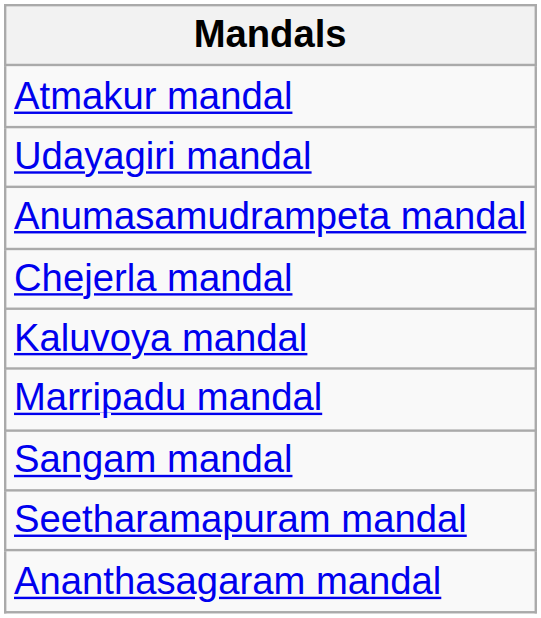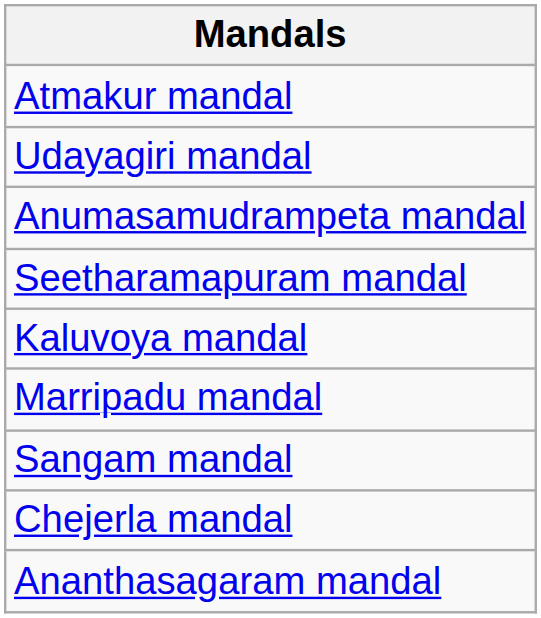(153, 277) Chejerla mandal -> (240, 277) Seetharamapuram mandal
(240, 519) Seetharamapuram mandal -> (153, 519) Chejerla mandal
